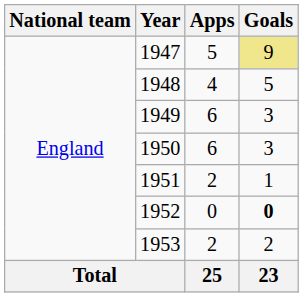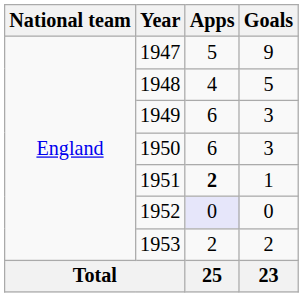(268, 52) khaki background -> (268, 52) no background
(212, 180) normal -> (212, 180) bold
(212, 212) no background -> (212, 212) lavender background
(268, 212) bold -> (268, 212) normal
